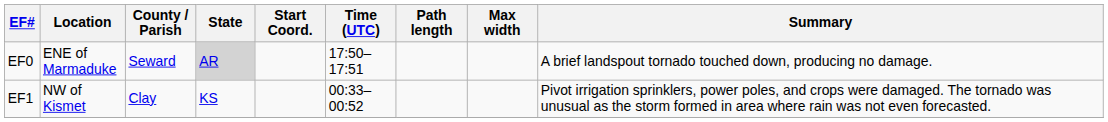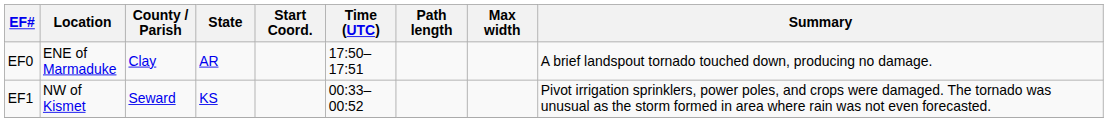(152, 61) Seward -> (142, 61) Clay
(209, 61) lightgrey background -> (209, 61) no background
(142, 98) Clay -> (152, 98) Seward
